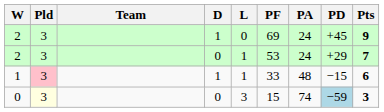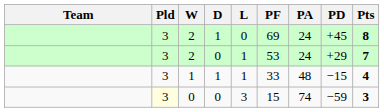columns swapped: (131, 14) <-> (18, 14)
(366, 35) 9 -> (366, 35) 8
(44, 76) pink background -> (165, 76) no background
(366, 76) 6 -> (366, 76) 4
(337, 96) lightblue background -> (337, 96) no background
